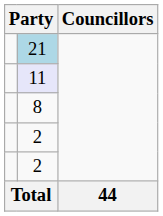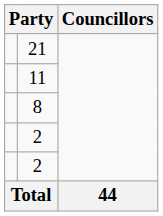(37, 48) lightblue background -> (37, 48) no background
(37, 78) lavender background -> (37, 78) no background
